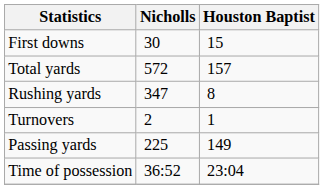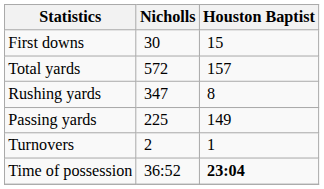rows swapped: (52, 145) <-> (41, 119)
(223, 171) normal -> (224, 171) bold
